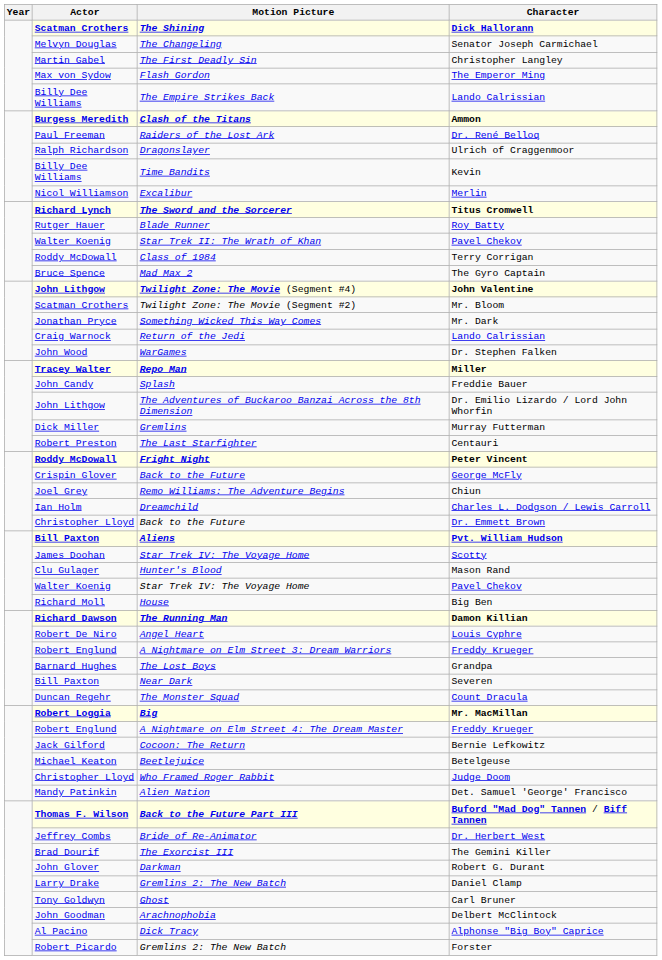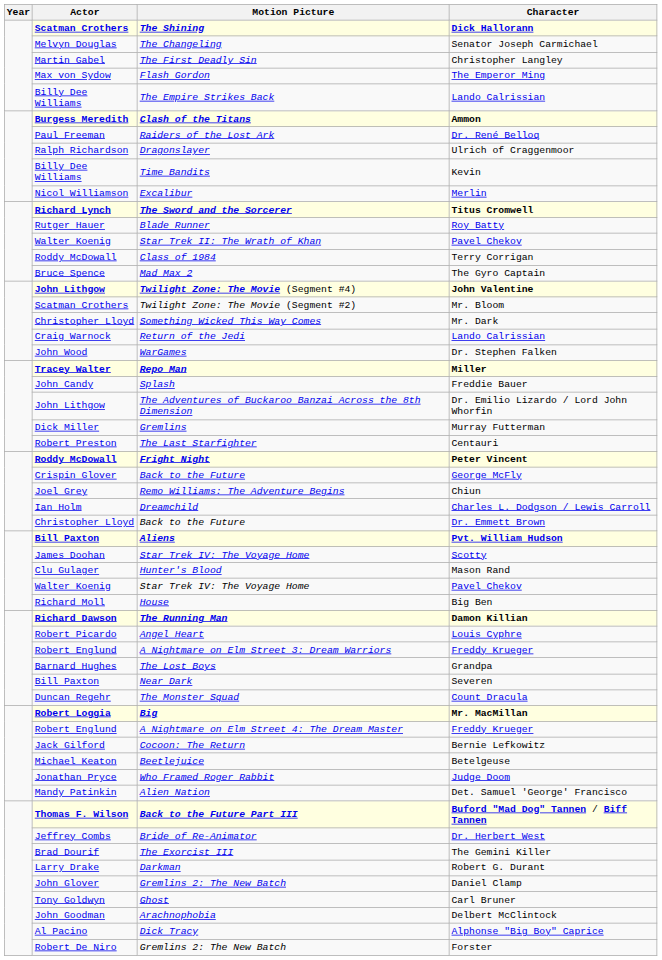(76, 321) Jonathan Pryce -> (84, 321) Christopher Lloyd
(76, 634) Robert De Niro -> (76, 634) Robert Picardo
(84, 777) Christopher Lloyd -> (76, 777) Jonathan Pryce
(67, 868) John Glover -> (67, 868) Larry Drake
(67, 884) Larry Drake -> (67, 884) John Glover
(76, 947) Robert Picardo -> (76, 947) Robert De Niro
